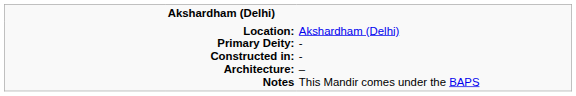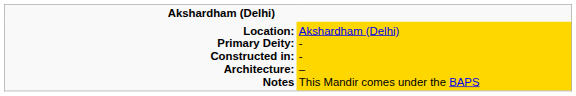(389, 56) no background -> (389, 56) gold background
